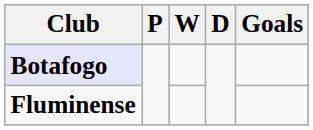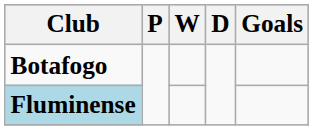(59, 64) lavender background -> (59, 64) no background
(73, 104) no background -> (73, 104) lightblue background
